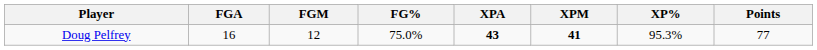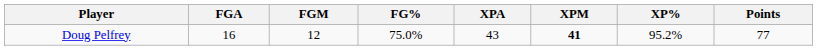(493, 34) bold -> (492, 34) normal
(666, 34) 95.3% -> (666, 34) 95.2%
